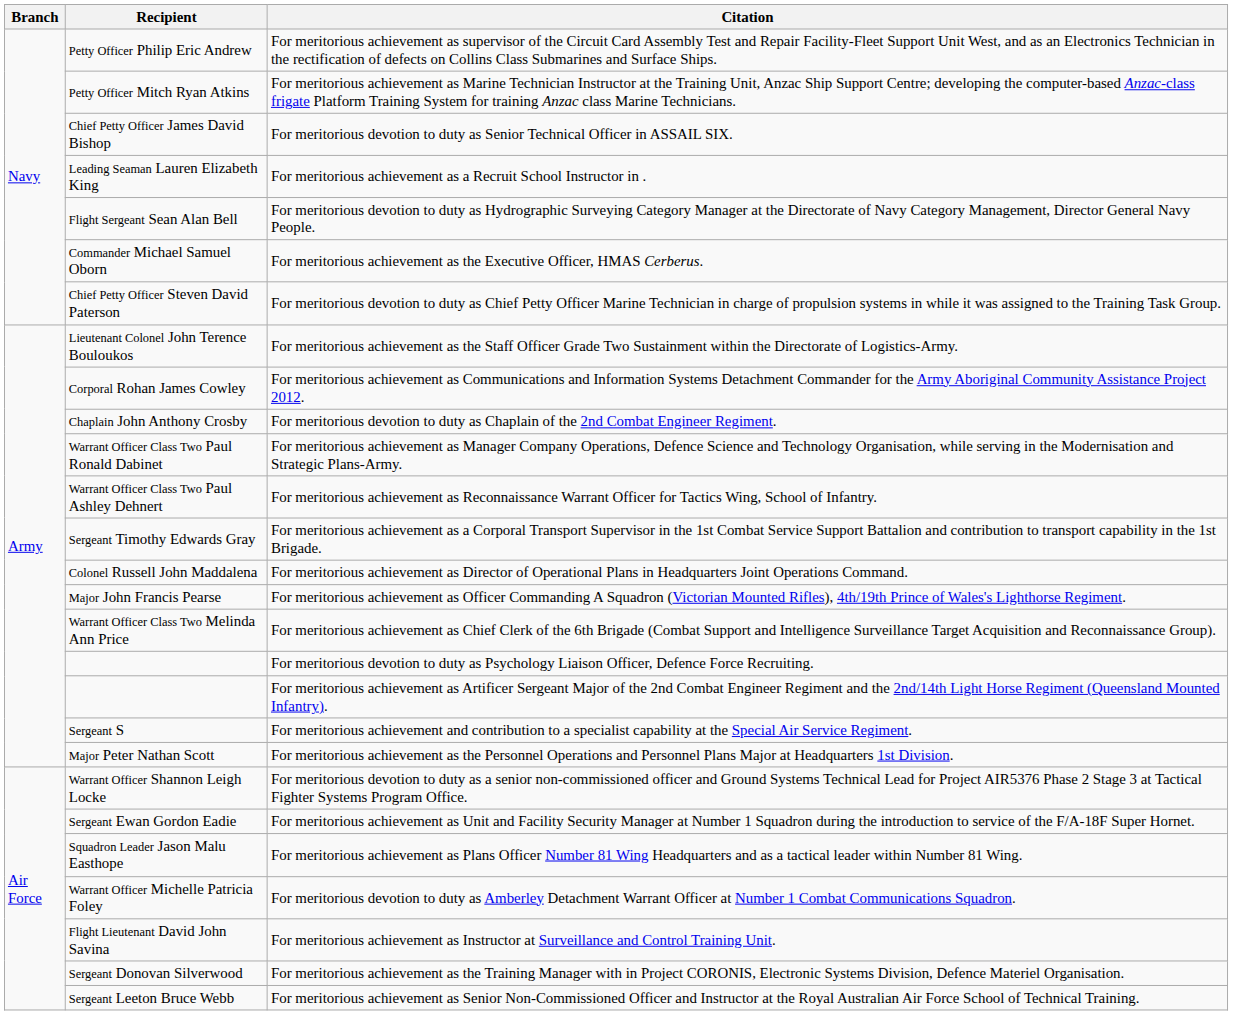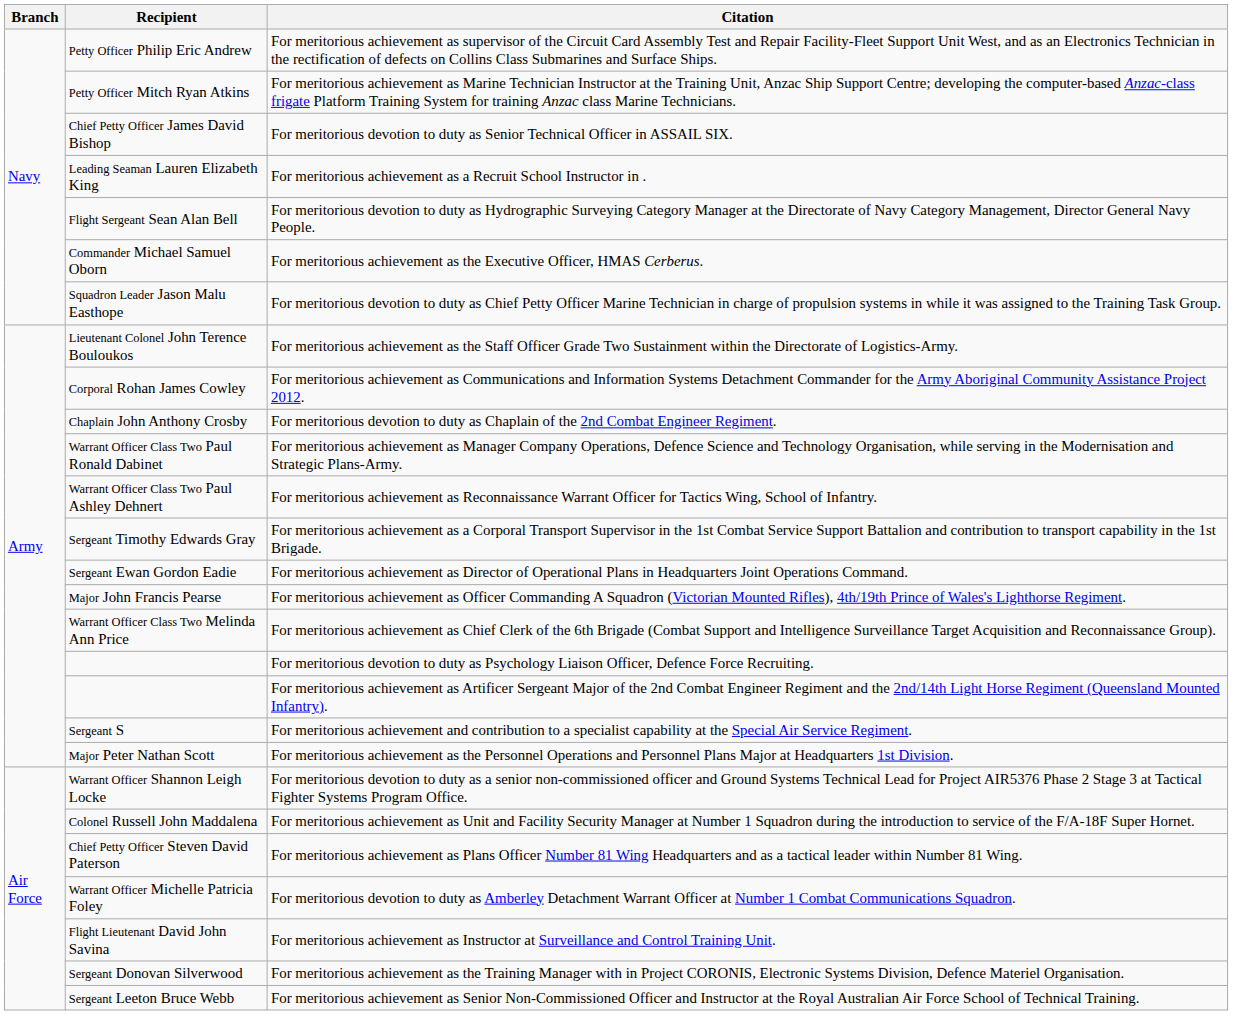(158, 303) Chief Petty Officer Steven David Paterson -> (147, 303) Squadron Leader Jason Malu Easthope
(163, 572) Colonel Russell John Maddalena -> (153, 572) Sergeant Ewan Gordon Eadie
(153, 821) Sergeant Ewan Gordon Eadie -> (163, 821) Colonel Russell John Maddalena
(147, 855) Squadron Leader Jason Malu Easthope -> (158, 855) Chief Petty Officer Steven David Paterson
